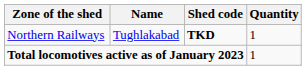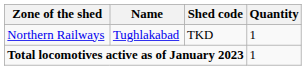(201, 34) bold -> (200, 34) normal
